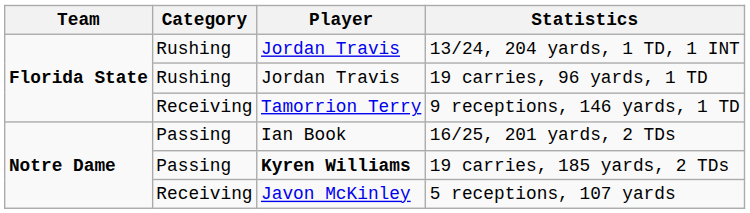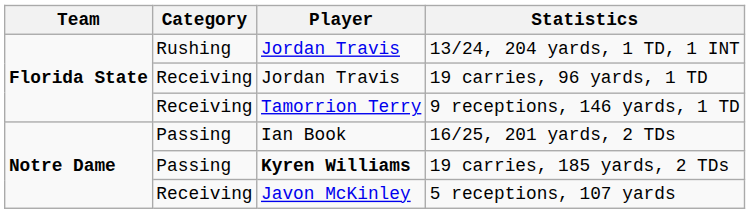(194, 78) Rushing -> (204, 78) Receiving
